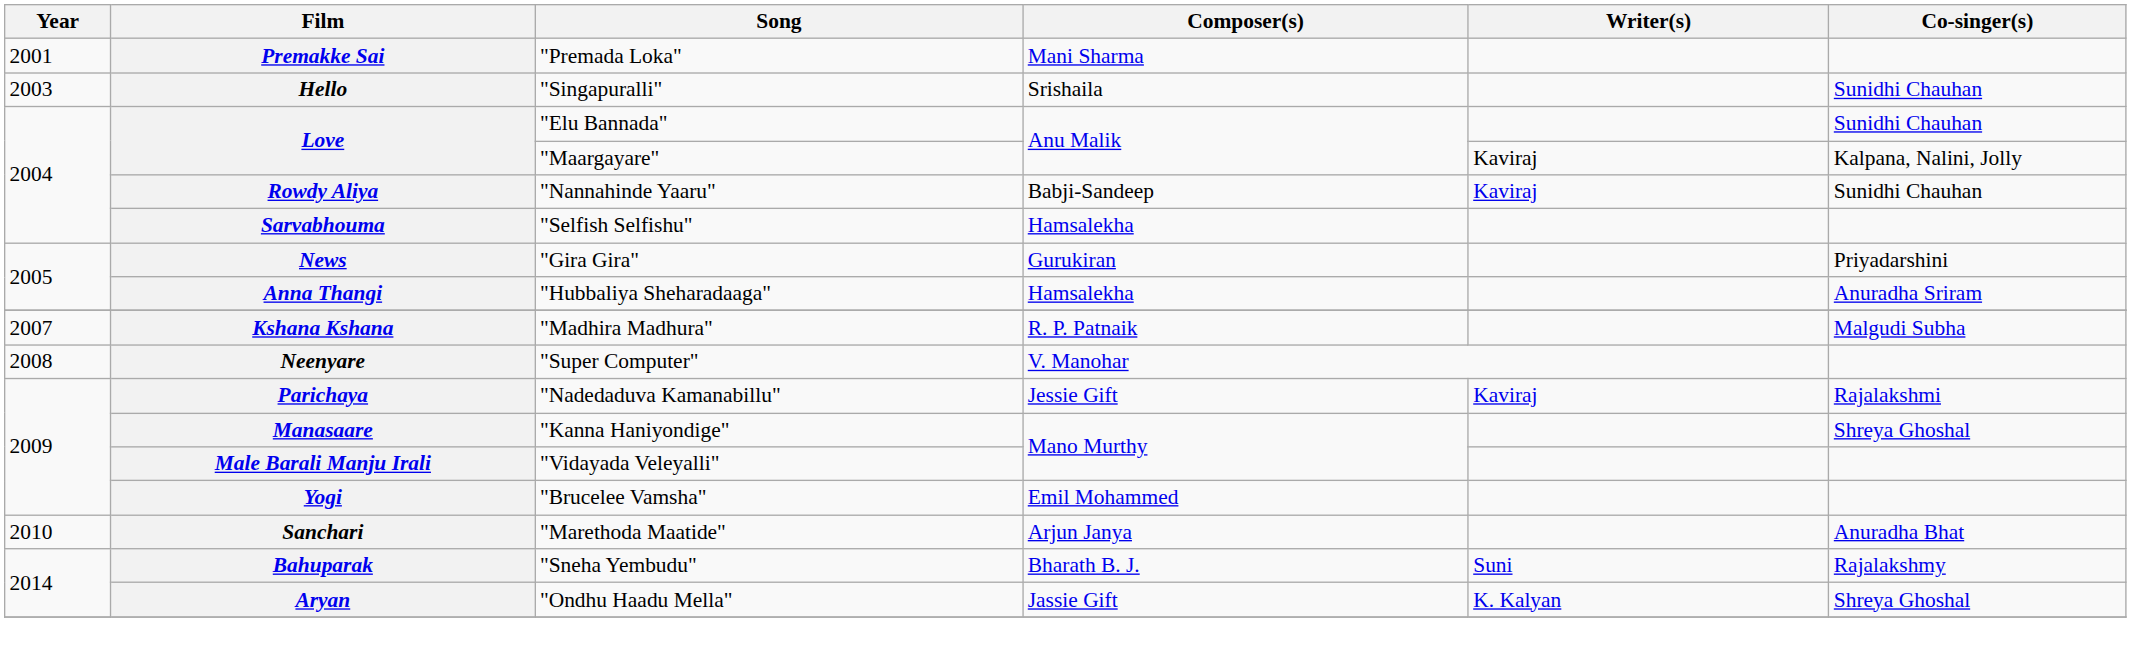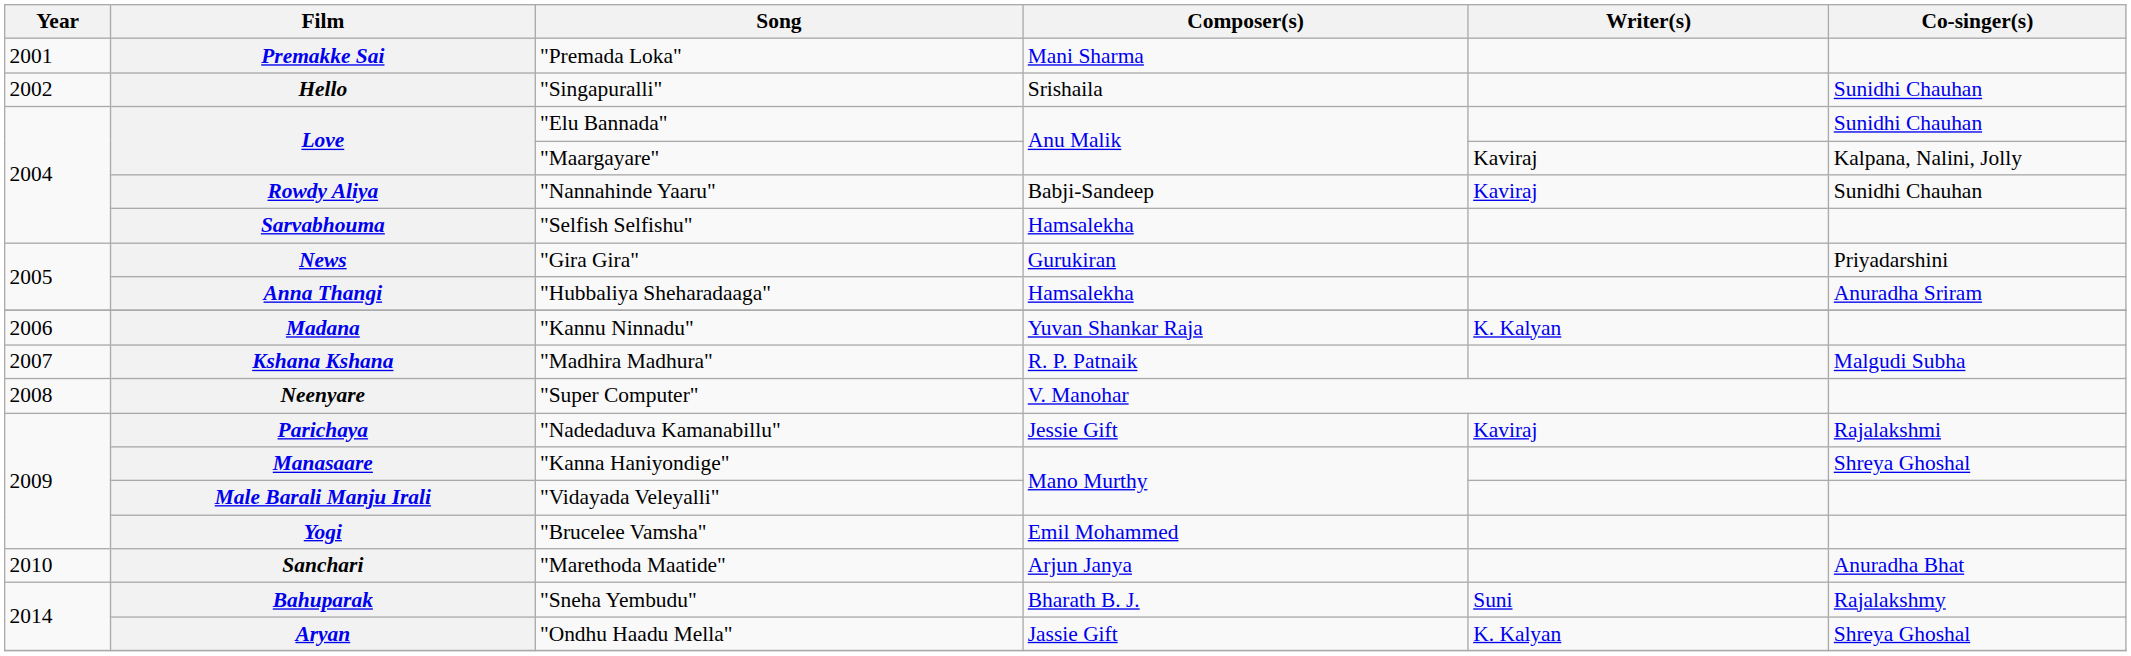(31, 89) 2003 -> (31, 89) 2002
+ row: (323, 327)
